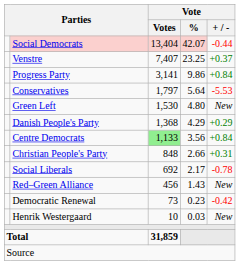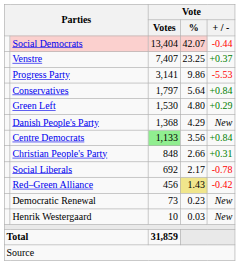(221, 75) +0.84 -> (222, 75) -5.53
(222, 91) -5.53 -> (221, 91) +0.84
(224, 106) New -> (221, 106) +0.29
(221, 122) +0.29 -> (224, 122) New
(196, 185) no background -> (196, 185) khaki background
(224, 185) New -> (222, 185) -0.42
(222, 201) -0.42 -> (224, 201) New
